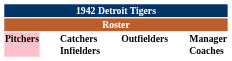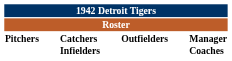(22, 39) pink background -> (22, 39) no background
